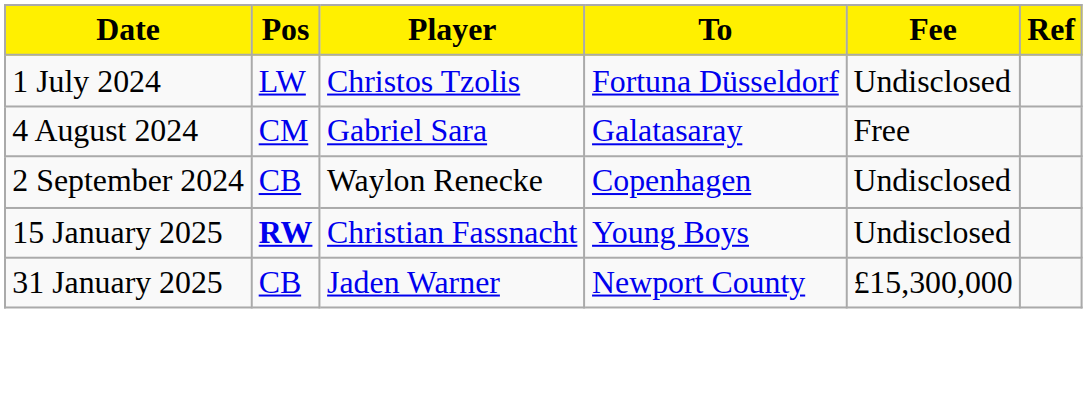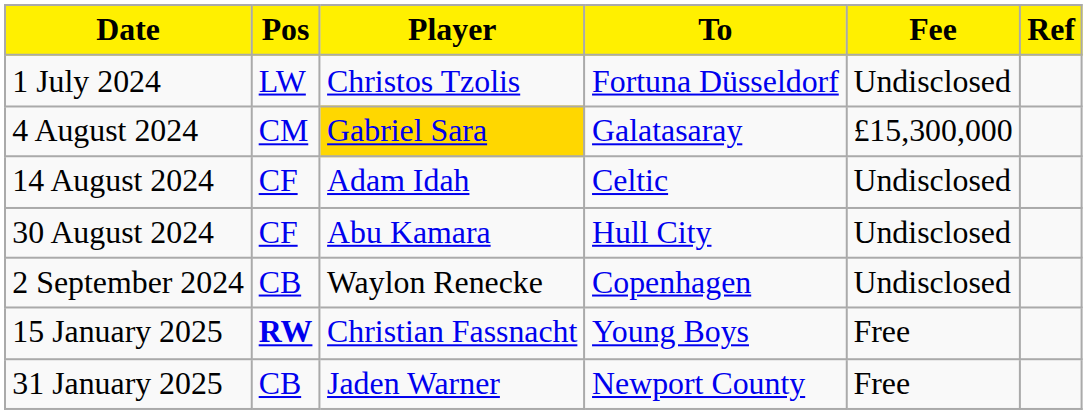(407, 130) no background -> (407, 130) gold background
(882, 130) Free -> (933, 130) £15,300,000
+ row: (113, 181)
+ row: (113, 231)
(932, 231) Undisclosed -> (882, 332) Free
(933, 282) £15,300,000 -> (882, 383) Free
